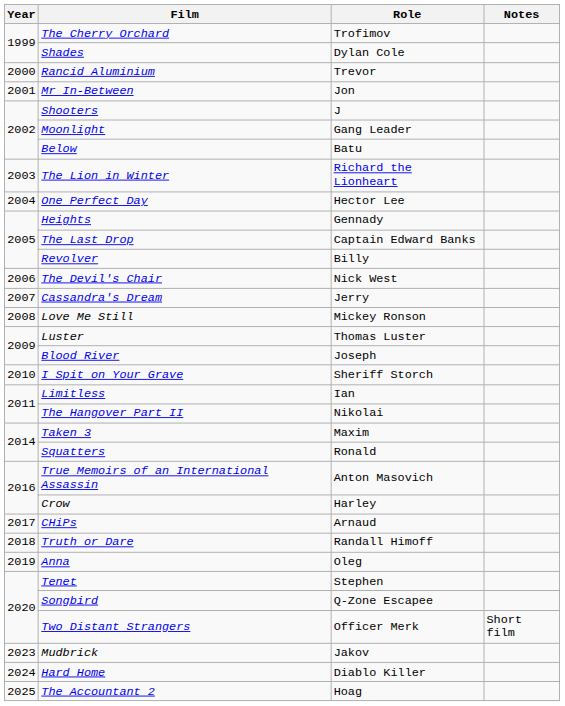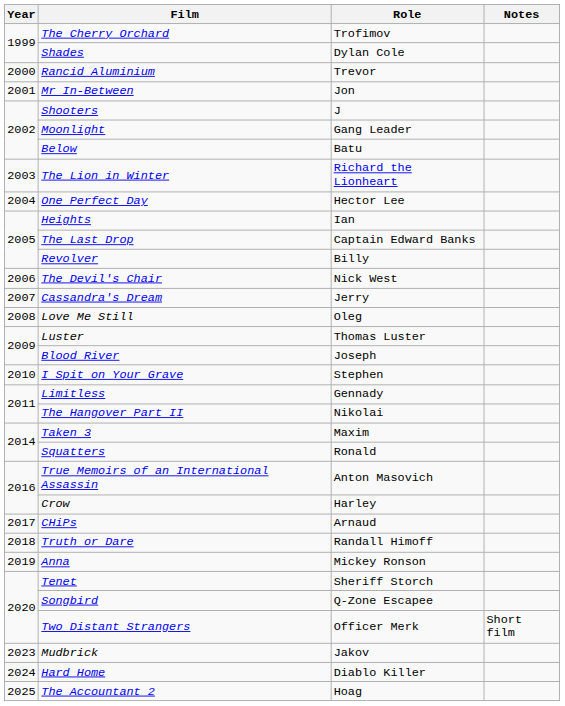(359, 221) Gennady -> (344, 221) Ian
(380, 317) Mickey Ronson -> (348, 317) Oleg
(383, 375) Sheriff Storch -> (359, 375) Stephen
(344, 394) Ian -> (359, 394) Gennady
(348, 562) Oleg -> (380, 562) Mickey Ronson
(359, 581) Stephen -> (383, 581) Sheriff Storch
